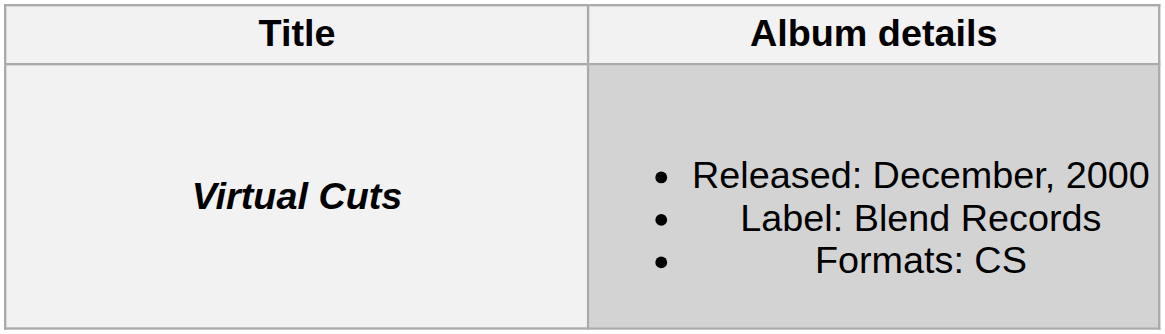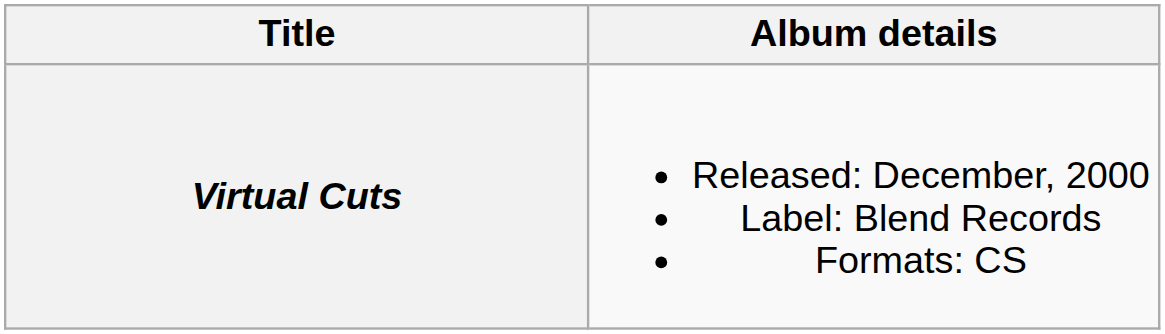(874, 218) lightgrey background -> (874, 218) no background
